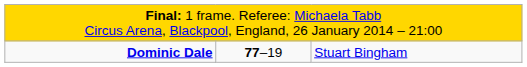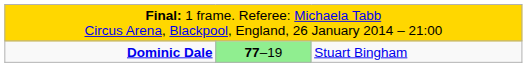(263, 52) no background -> (263, 52) lightgreen background
